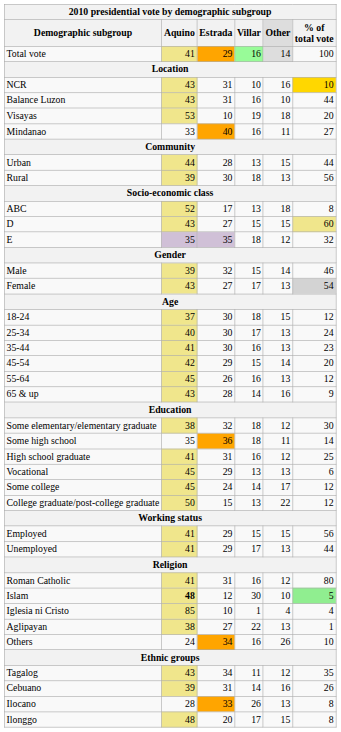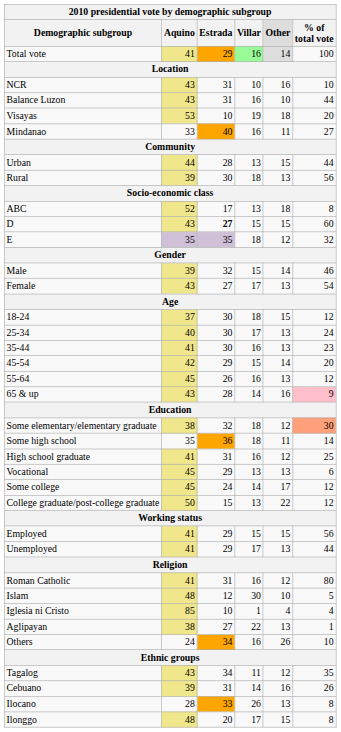(329, 85) gold background -> (329, 85) no background
(228, 224) normal -> (228, 224) bold
(329, 224) khaki background -> (329, 224) no background
(329, 286) lightgrey background -> (329, 286) no background
(331, 394) no background -> (331, 394) pink background
(329, 425) no background -> (329, 425) lightsalmon background
(190, 595) bold -> (190, 595) normal
(331, 595) lightgreen background -> (331, 595) no background
